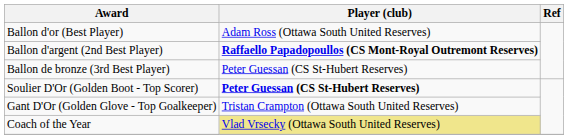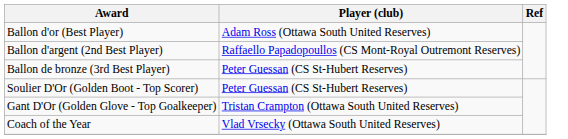(380, 50) bold -> (371, 50) normal
(321, 87) bold -> (315, 87) normal
(331, 124) khaki background -> (331, 124) no background
